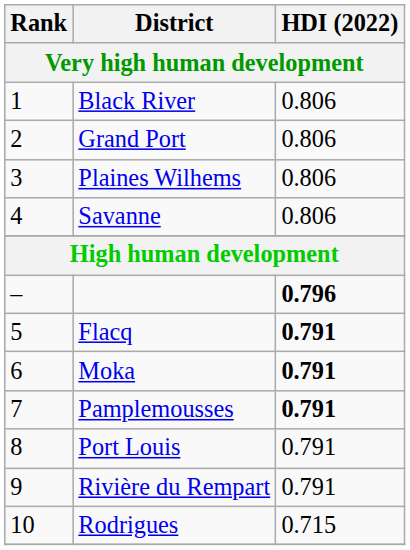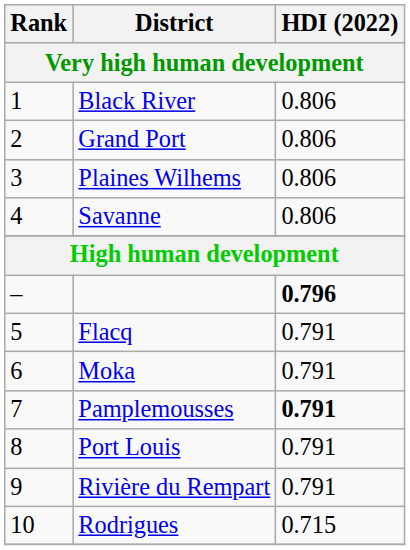(309, 332) bold -> (309, 332) normal
(309, 370) bold -> (309, 370) normal
